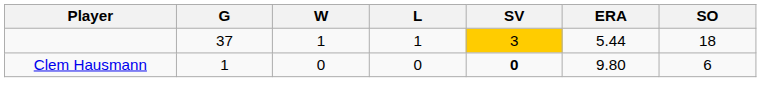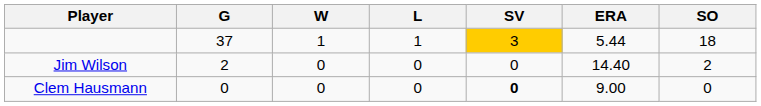+ row: (90, 64)
(224, 64) 1 -> (224, 88) 0
(611, 64) 9.80 -> (611, 88) 9.00
(707, 64) 6 -> (707, 88) 0
